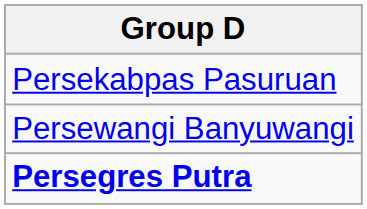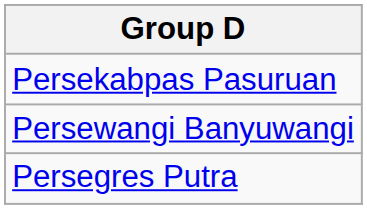(132, 177) bold -> (125, 177) normal
